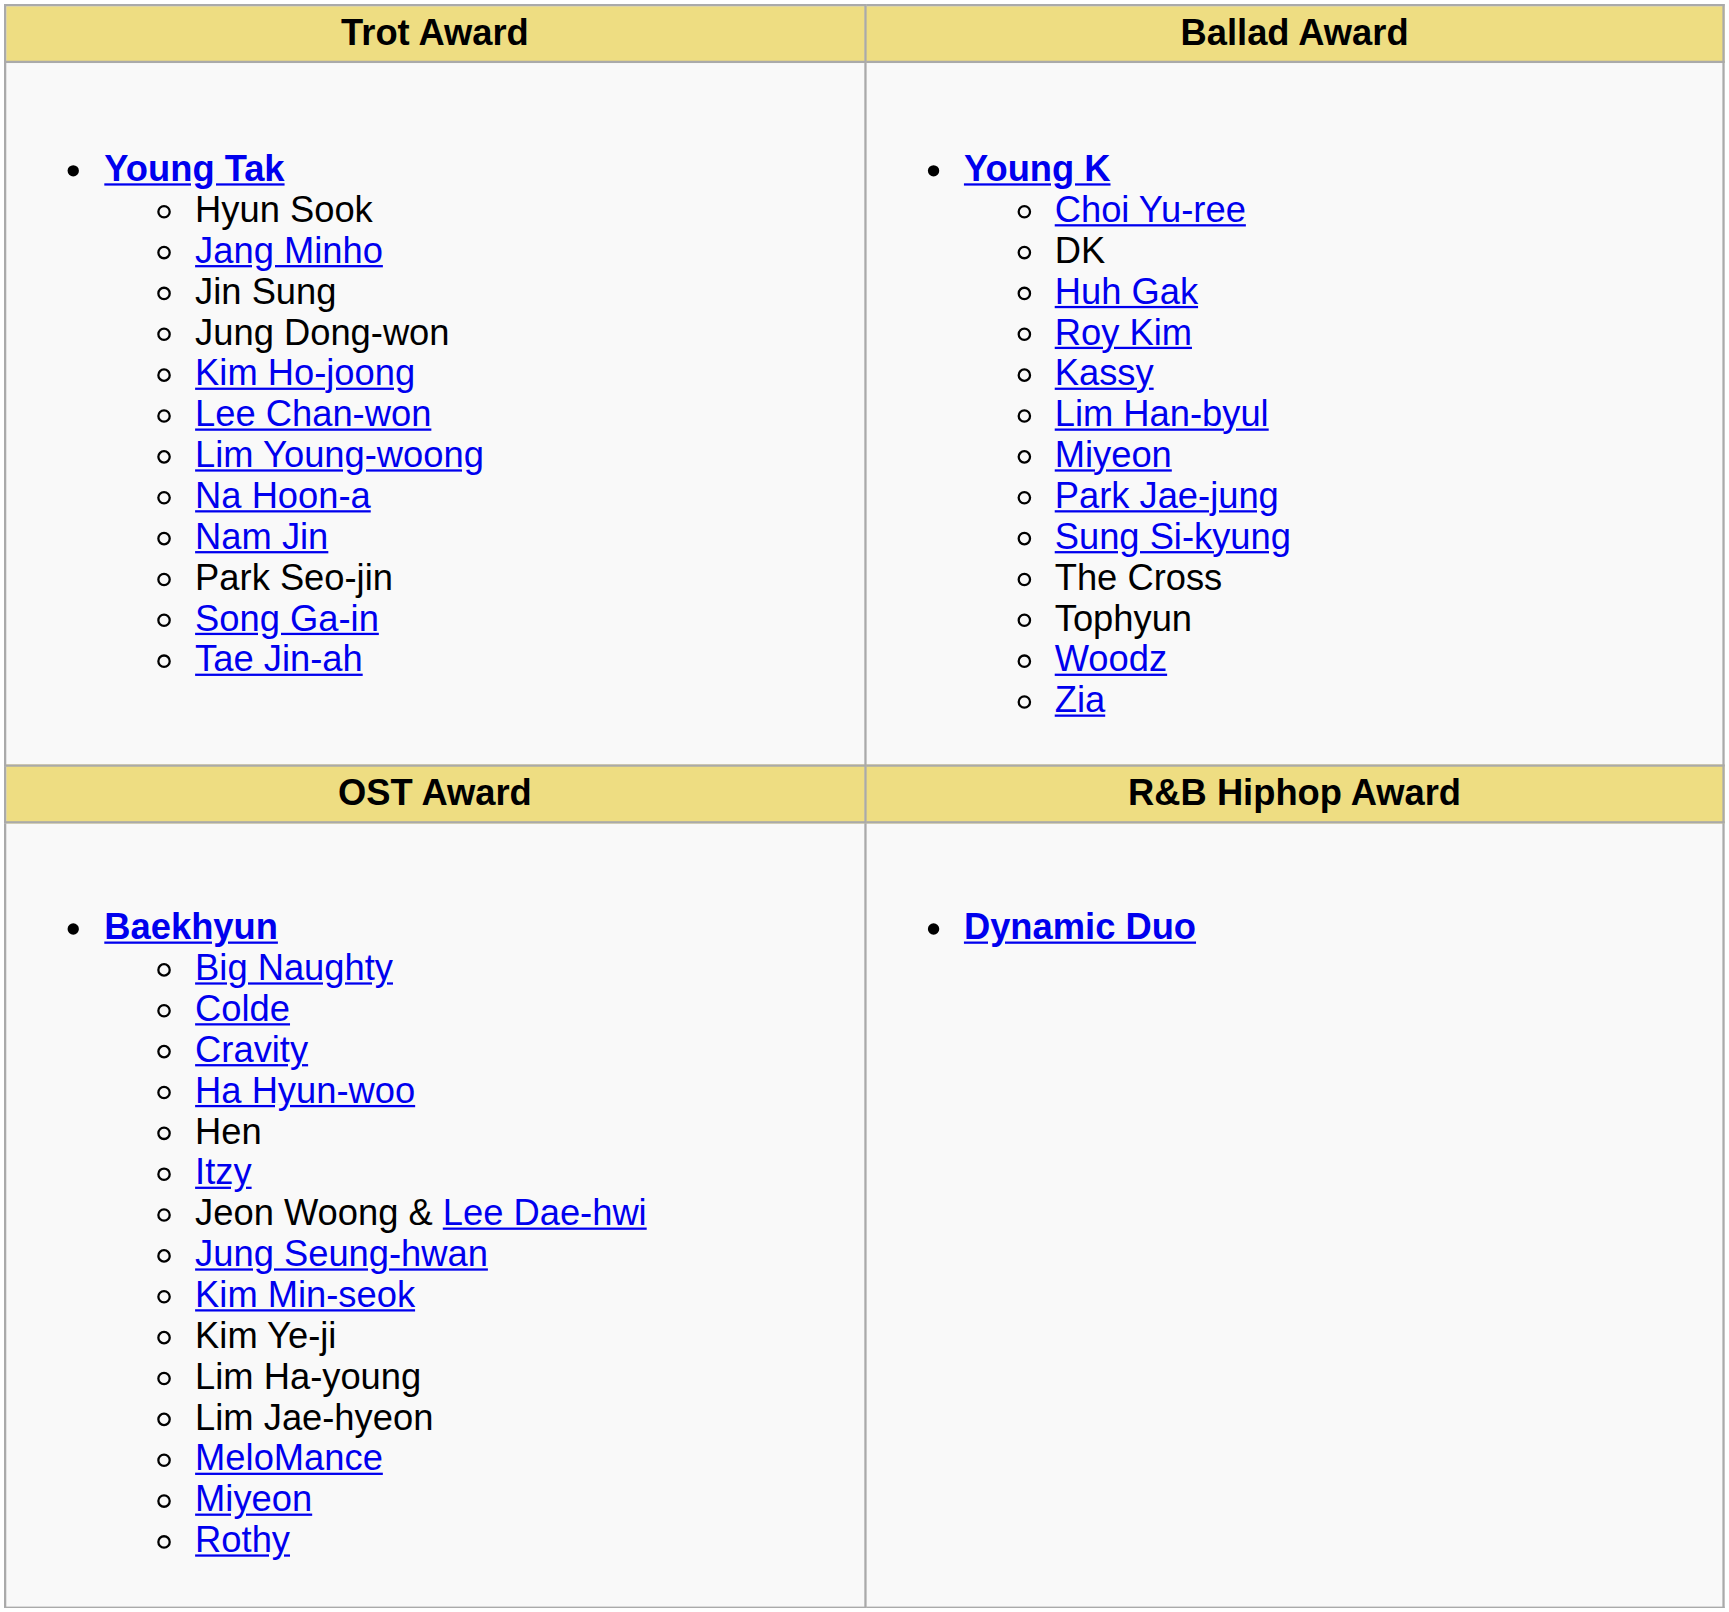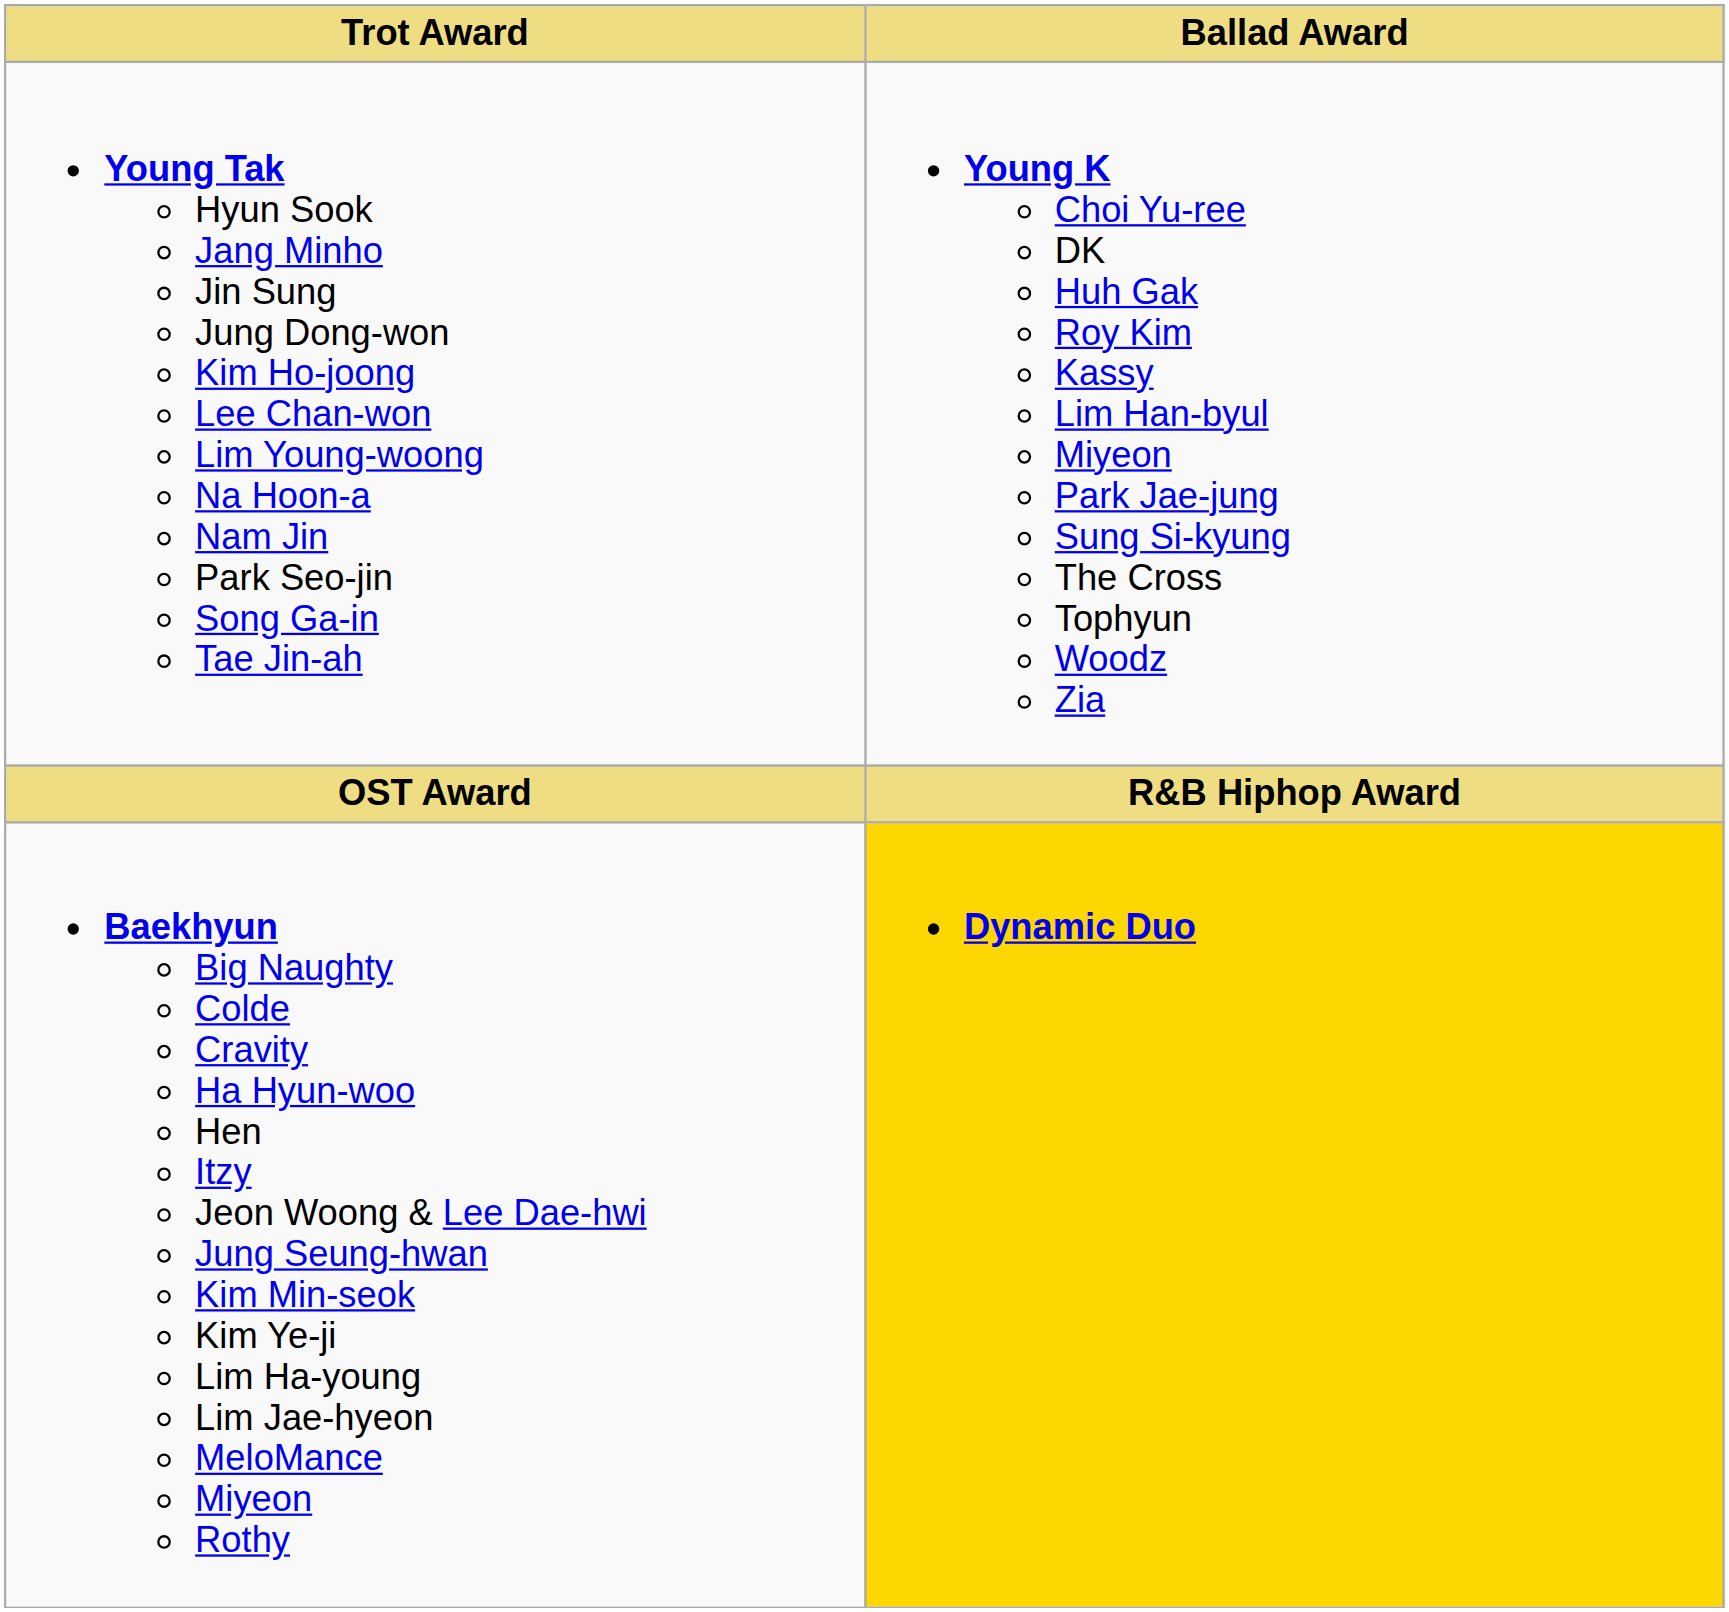(1295, 929) no background -> (1295, 929) gold background
